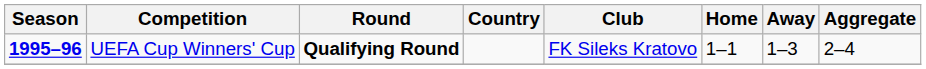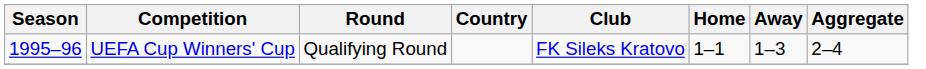(45, 49) bold -> (45, 49) normal
(381, 49) bold -> (375, 49) normal
